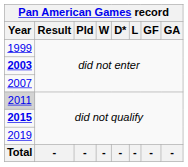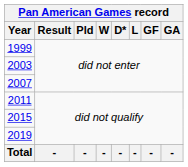(20, 65) bold -> (20, 65) normal
(20, 100) lightgrey background -> (20, 100) no background
(20, 118) bold -> (20, 118) normal
